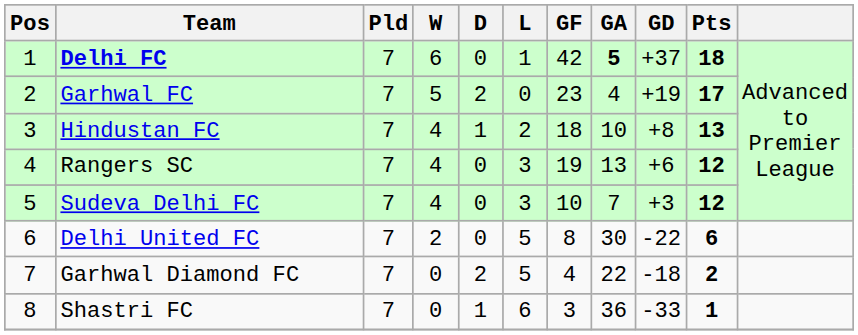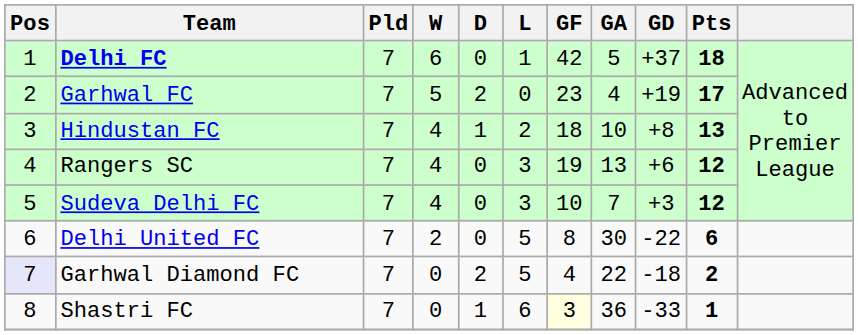(614, 59) bold -> (614, 59) normal
(30, 275) no background -> (30, 275) lavender background
(569, 311) no background -> (569, 311) lightyellow background
